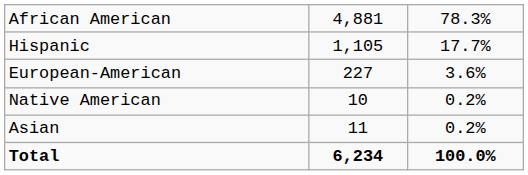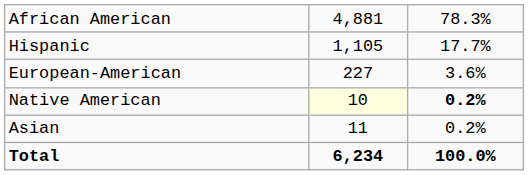(358, 101) no background -> (358, 101) lightyellow background
(465, 101) normal -> (465, 101) bold
